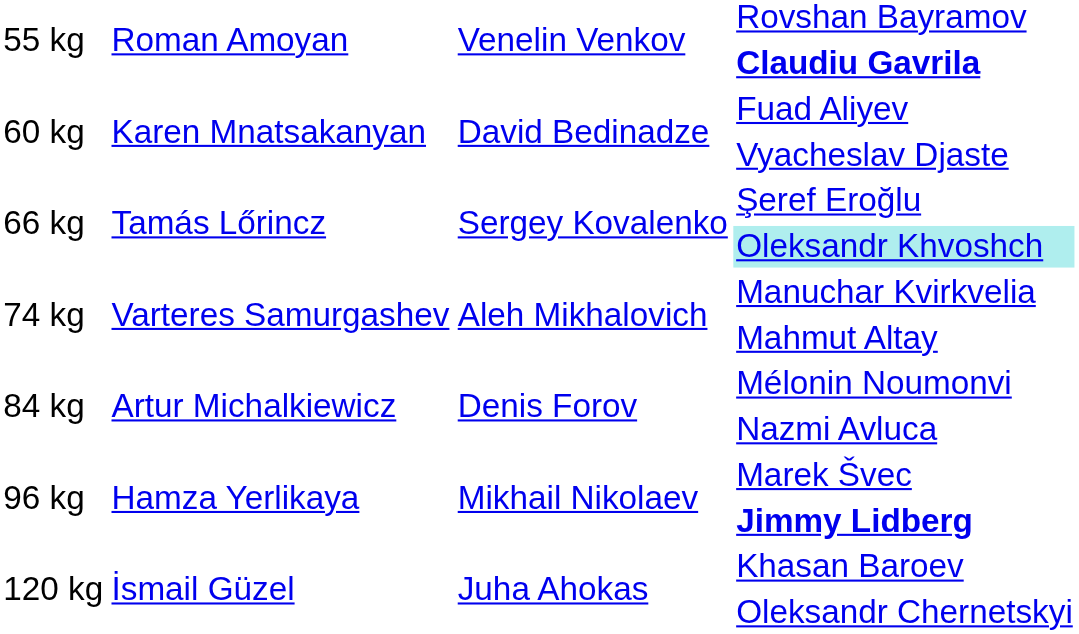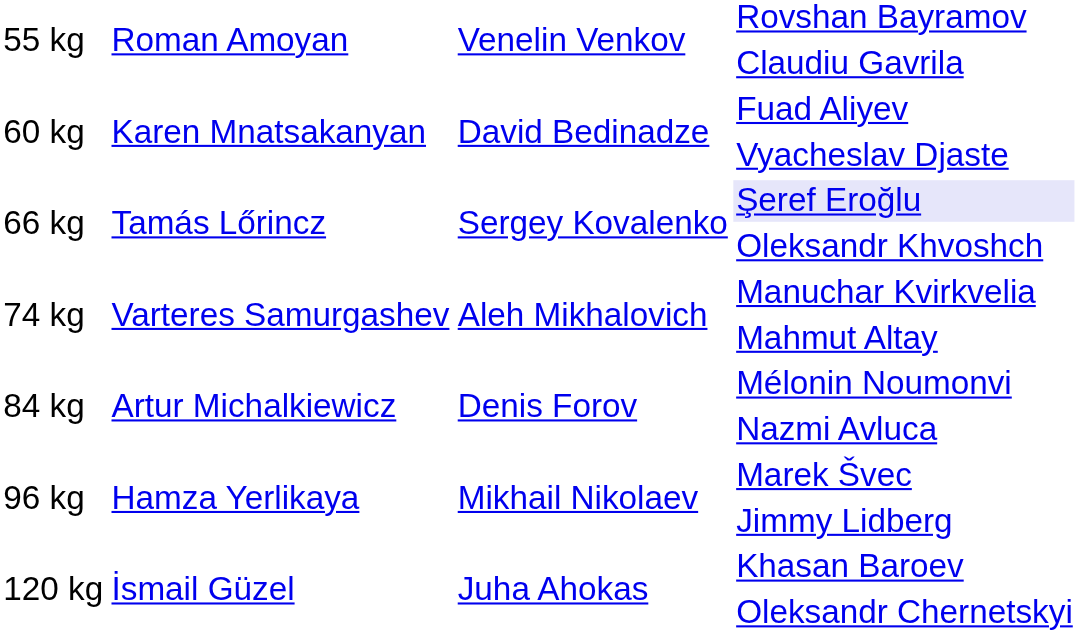(858, 63) bold -> (850, 63) normal
(829, 200) no background -> (829, 200) lavender background
(890, 246) paleturquoise background -> (890, 246) no background
(855, 520) bold -> (844, 520) normal
